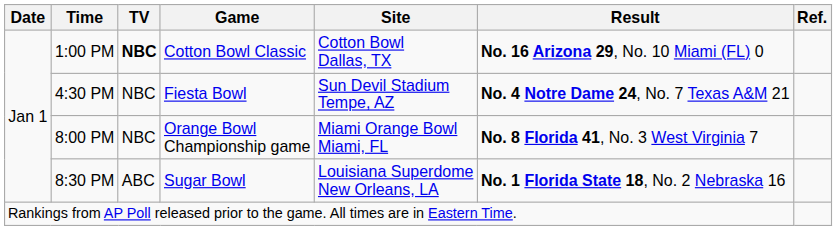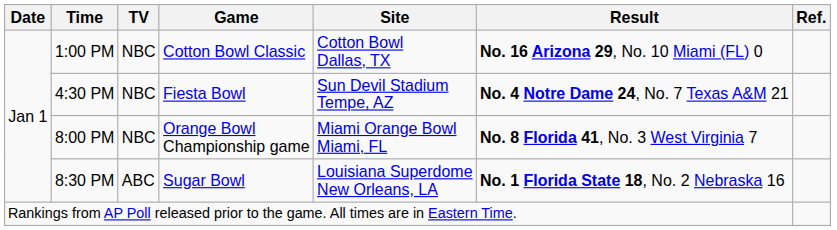(139, 52) bold -> (139, 52) normal
